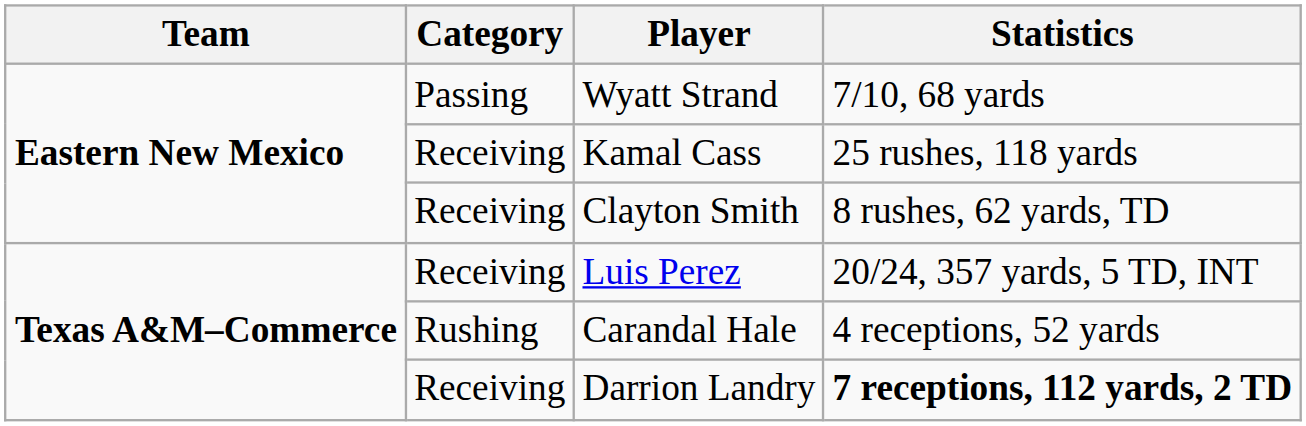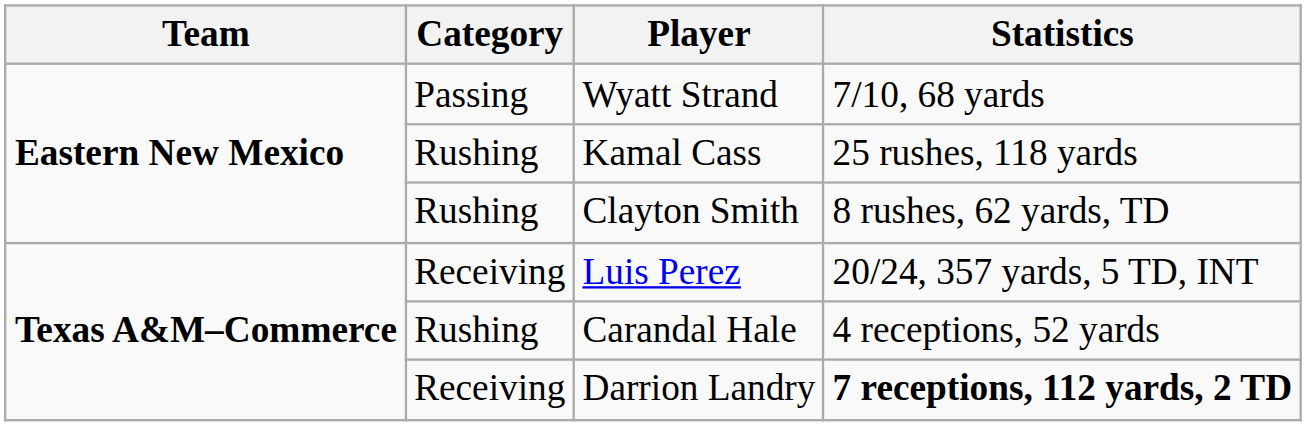(490, 152) Receiving -> (476, 152) Rushing
(490, 211) Receiving -> (476, 211) Rushing
